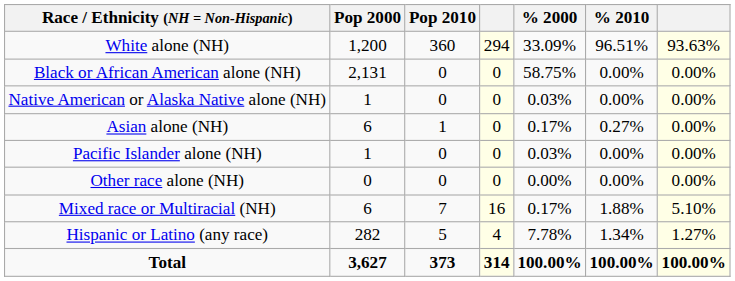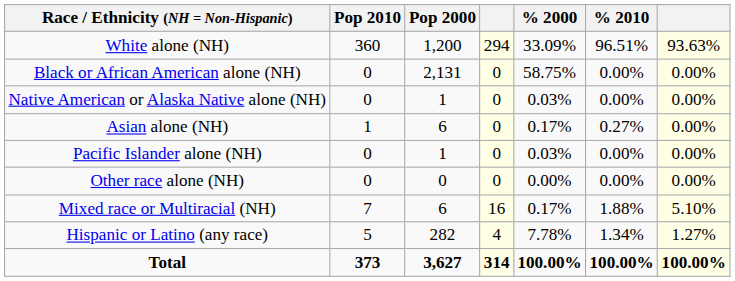columns swapped: (367, 18) <-> (442, 18)
